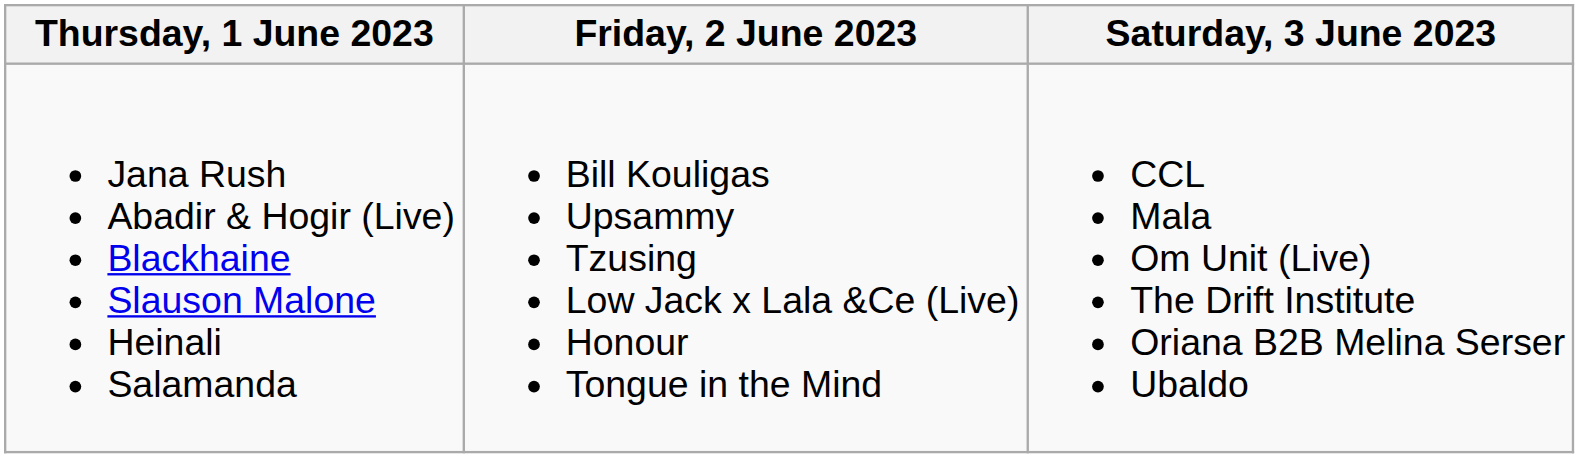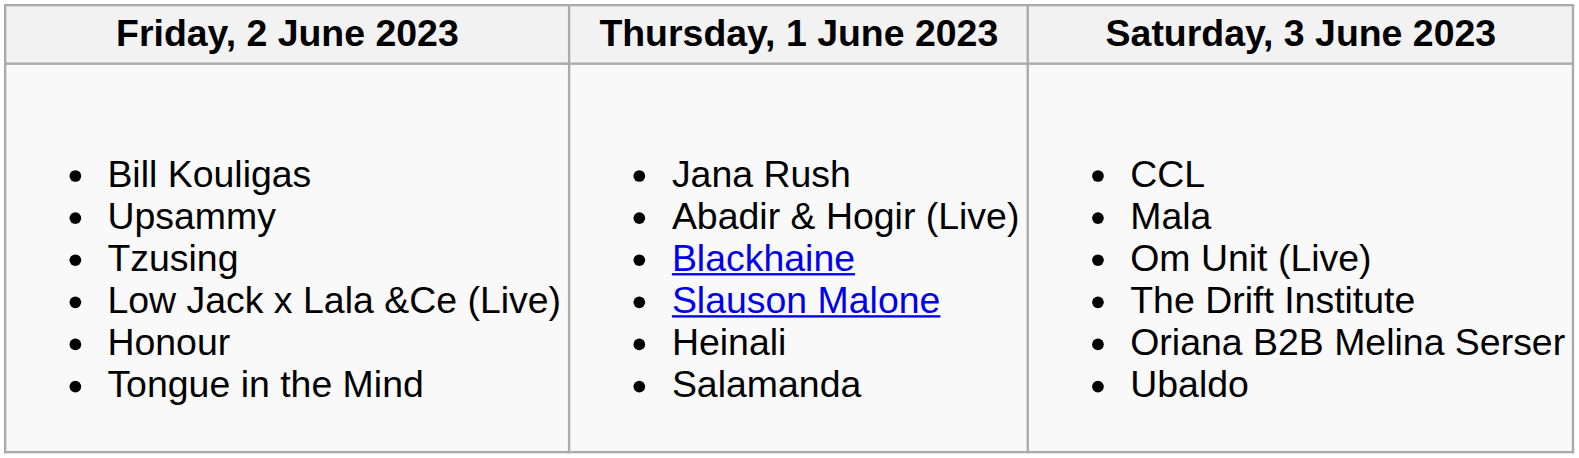columns swapped: (234, 34) <-> (746, 34)
